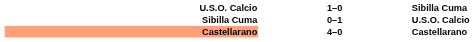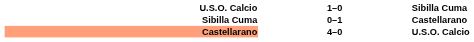(441, 19) U.S.O. Calcio -> (439, 19) Castellarano
(439, 32) Castellarano -> (441, 32) U.S.O. Calcio
